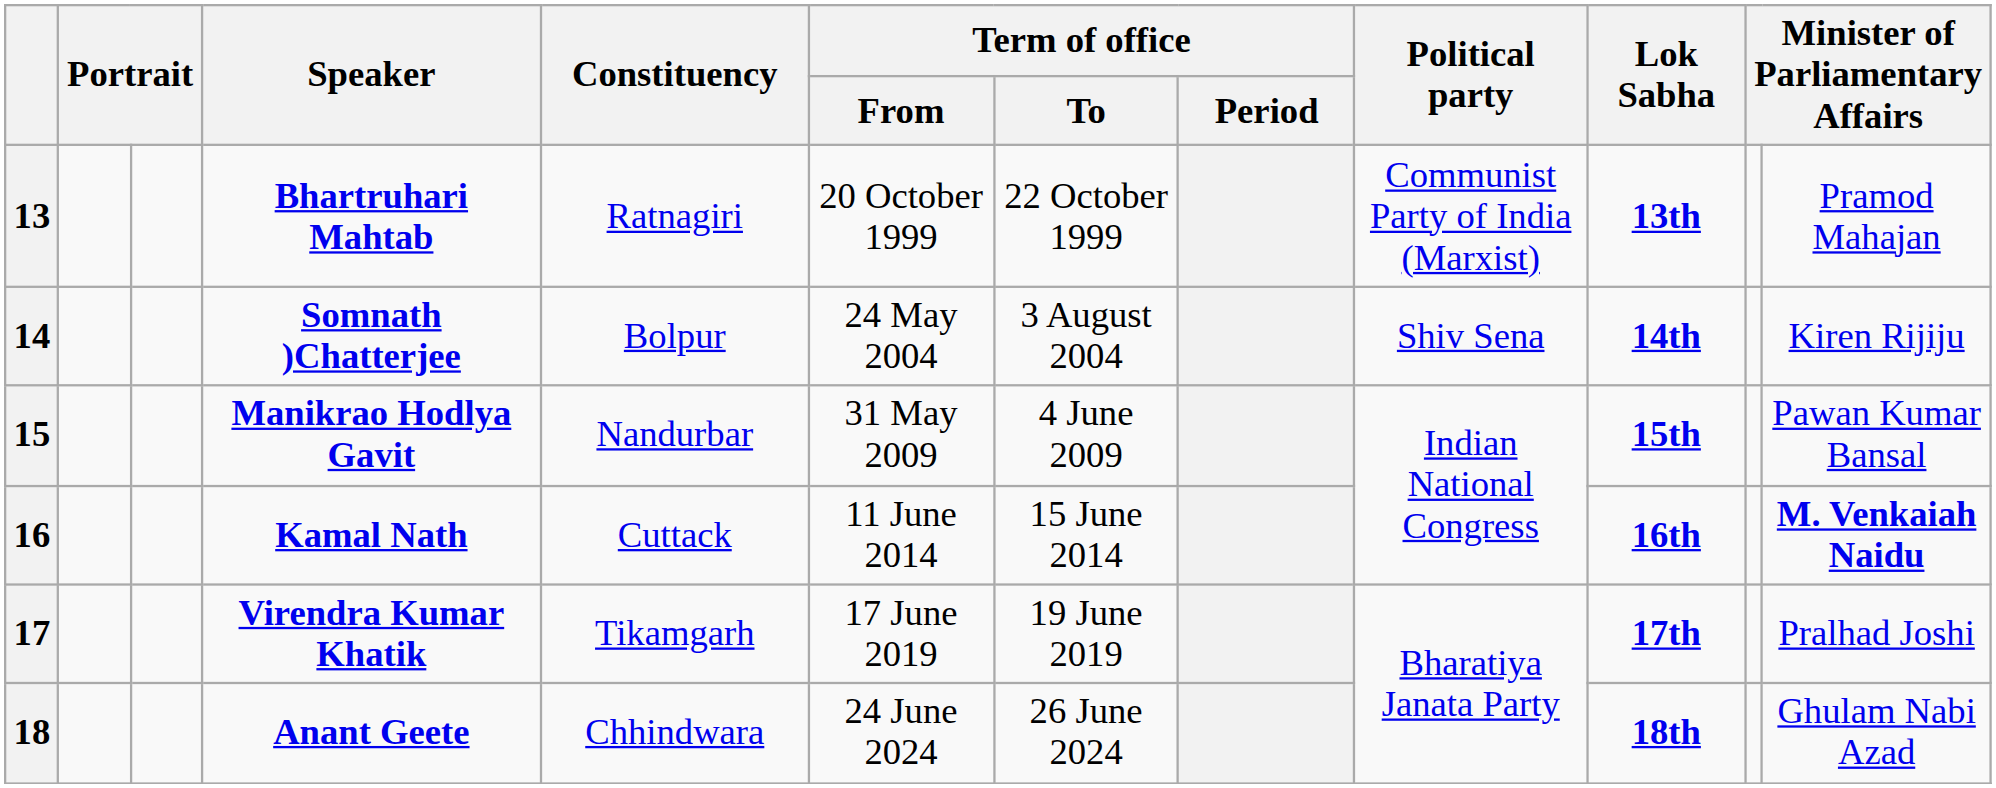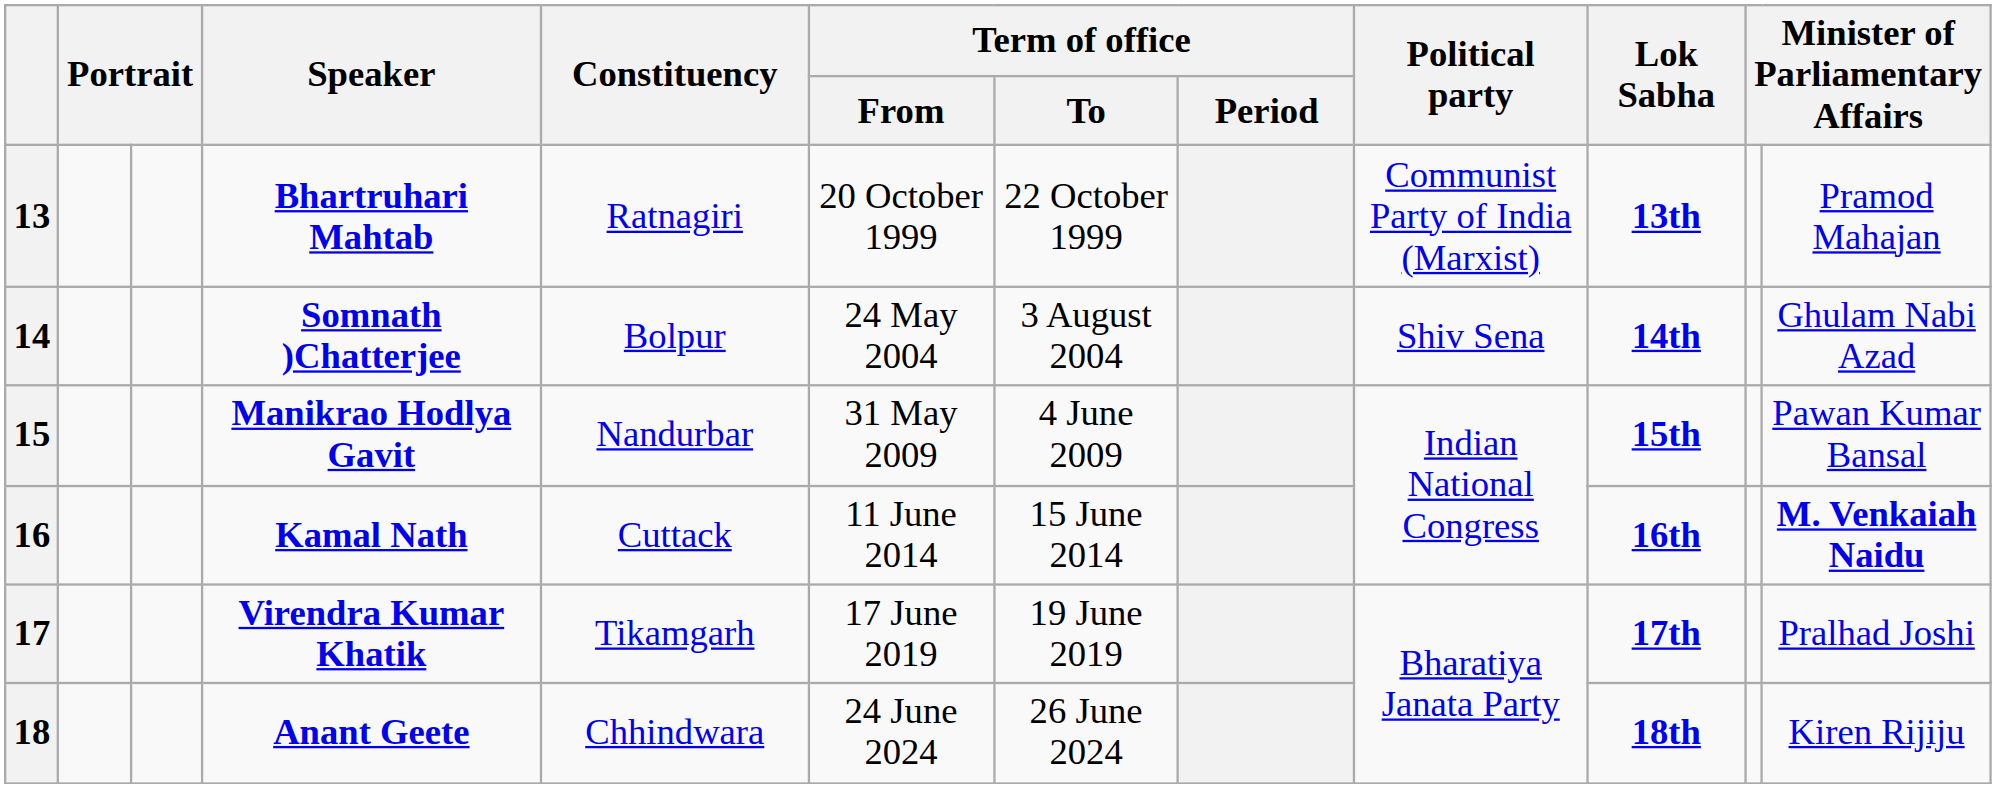(1877, 335) Kiren Rijiju -> (1877, 335) Ghulam Nabi Azad
(1877, 732) Ghulam Nabi Azad -> (1877, 732) Kiren Rijiju
